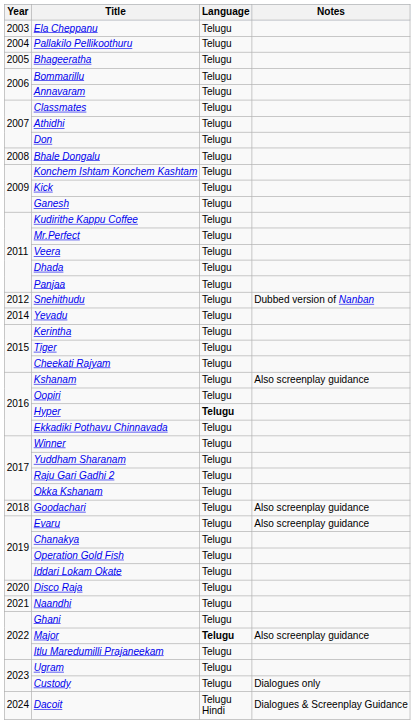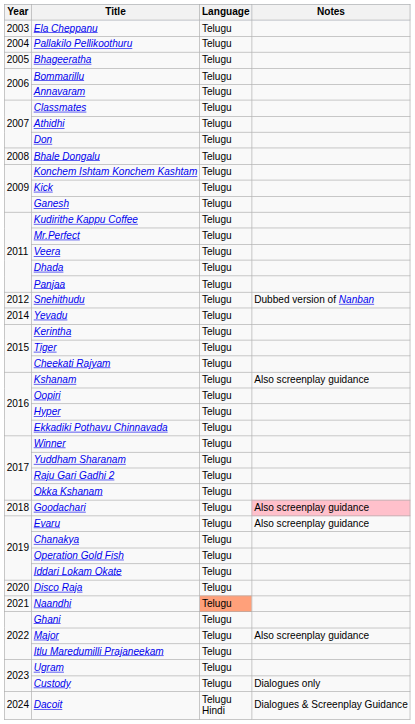(218, 412) bold -> (217, 412) normal
(312, 508) no background -> (312, 508) pink background
(217, 603) no background -> (217, 603) lightsalmon background
(218, 635) bold -> (217, 635) normal
